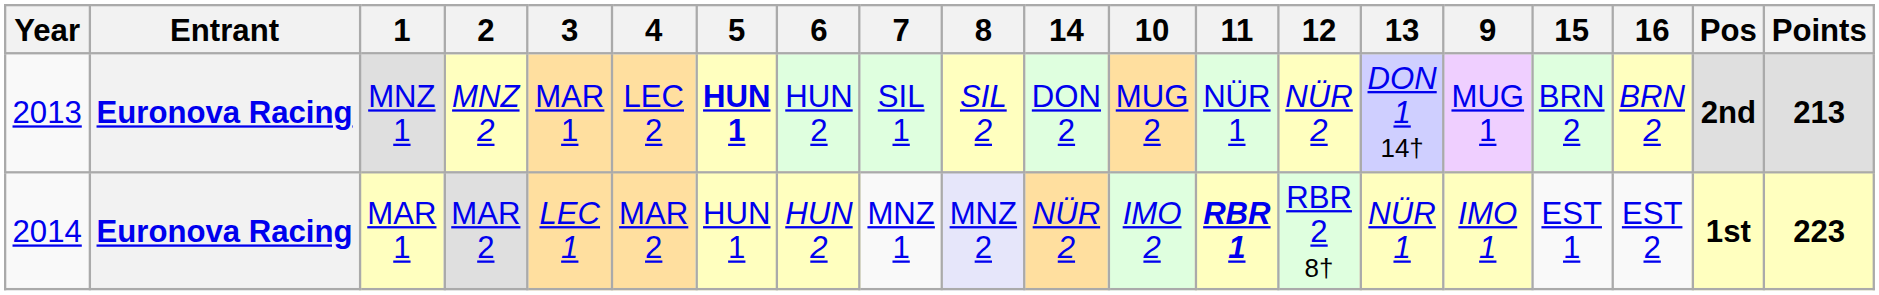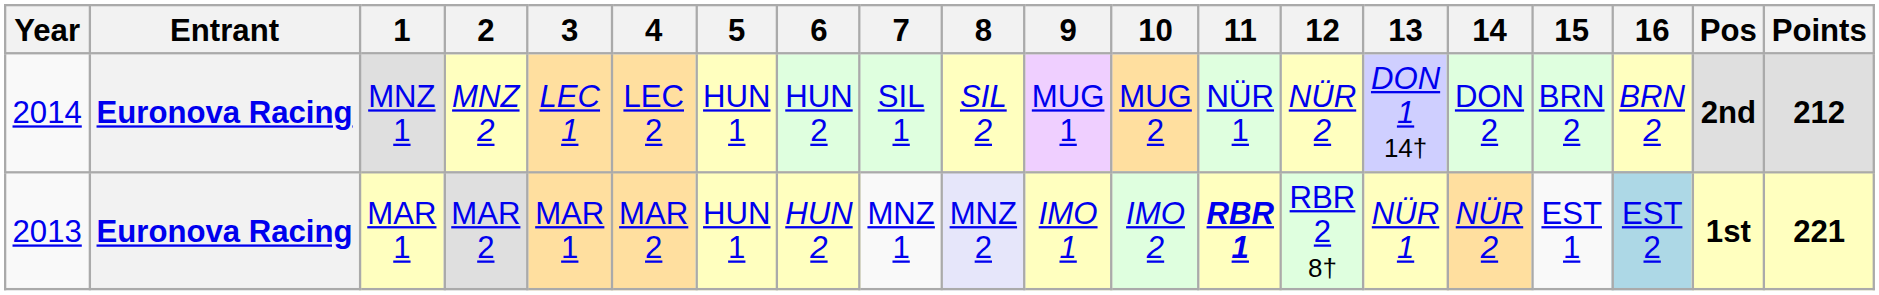columns swapped: (1488, 29) <-> (1066, 29)
(47, 113) 2013 -> (47, 113) 2014
(570, 113) MAR 1 -> (570, 113) LEC 1
(737, 113) bold -> (737, 113) normal
(1819, 113) 213 -> (1819, 113) 212
(47, 231) 2014 -> (47, 231) 2013
(570, 231) LEC 1 -> (570, 231) MAR 1
(1652, 231) no background -> (1652, 231) lightblue background
(1819, 231) 223 -> (1819, 231) 221
